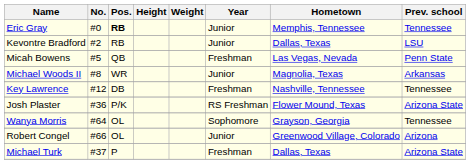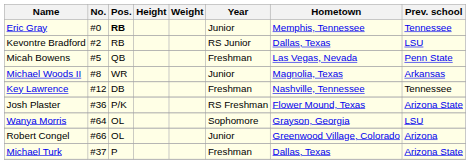(221, 43) Junior -> (229, 43) RS Junior
(428, 120) Tennessee -> (414, 120) LSU
